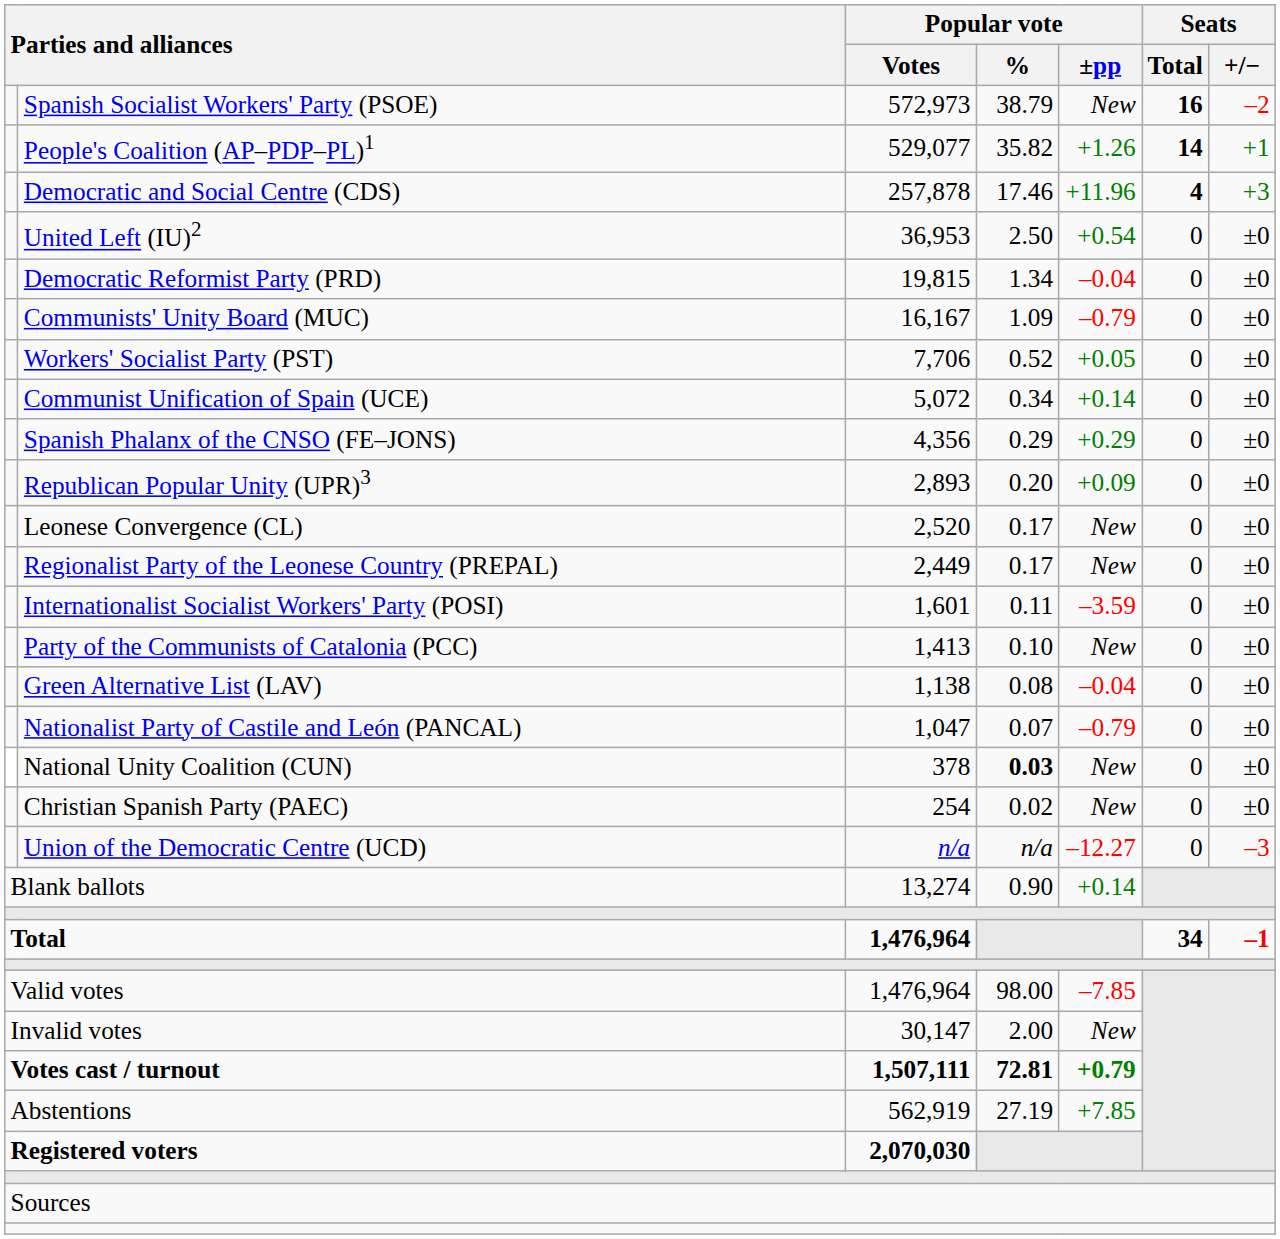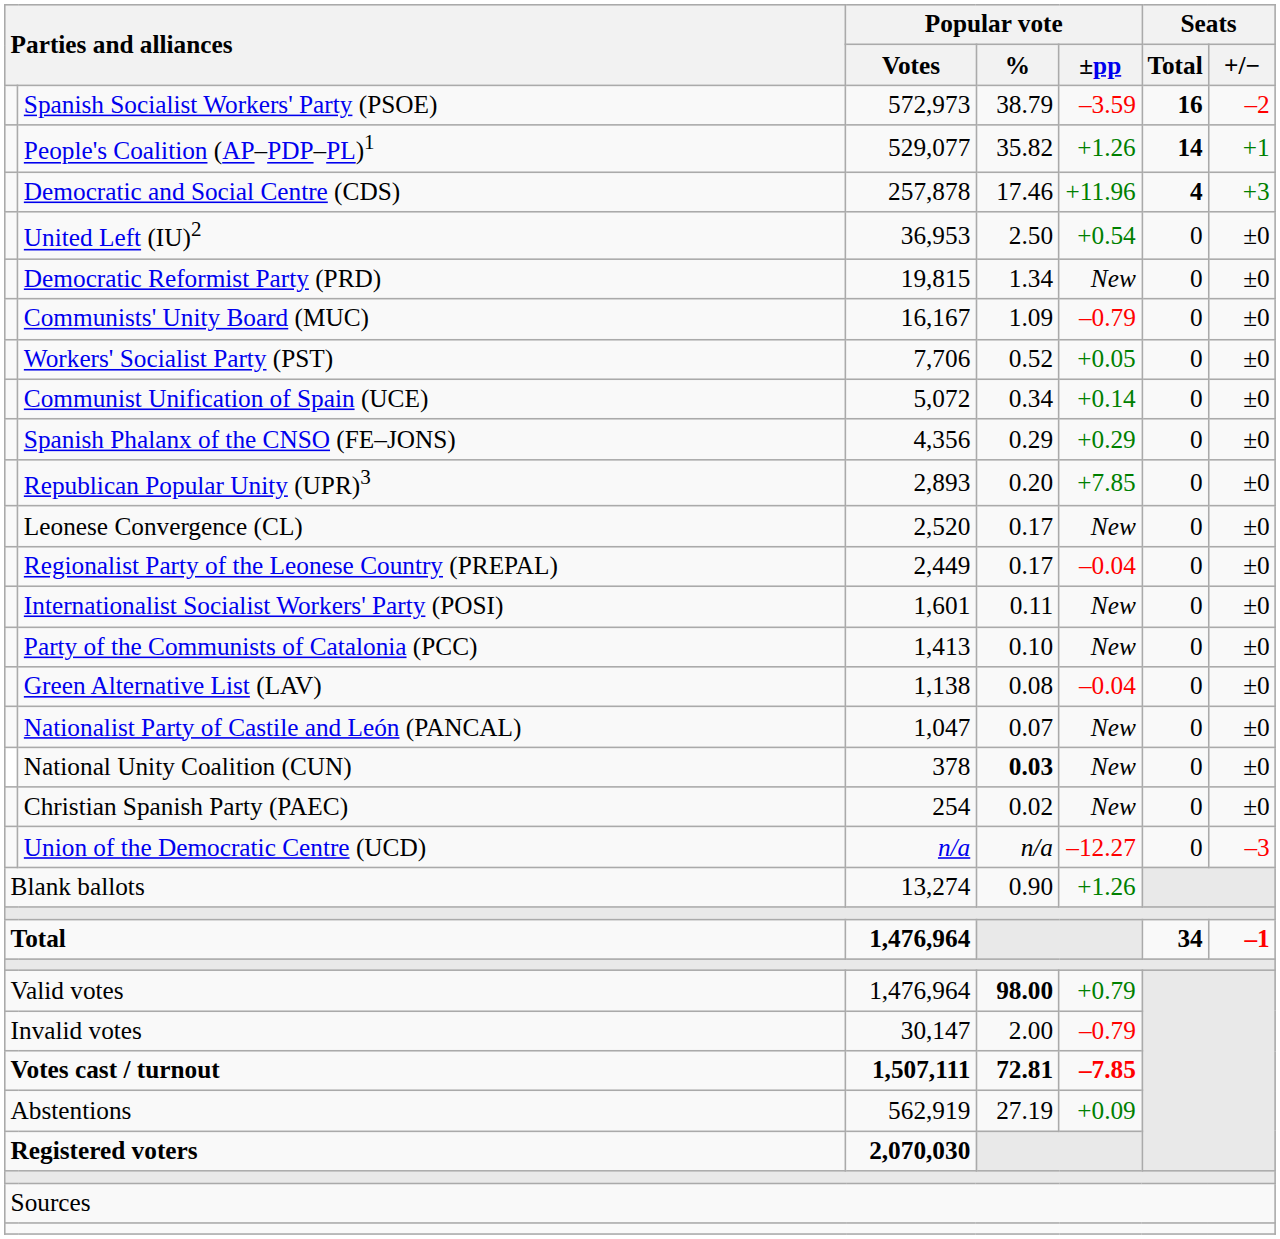(1113, 104) New -> (1107, 104) –3.59
(1107, 278) –0.04 -> (1113, 278) New
(1107, 482) +0.09 -> (1107, 482) +7.85
(1113, 566) New -> (1107, 566) –0.04
(1107, 606) –3.59 -> (1113, 606) New
(1107, 726) –0.79 -> (1113, 726) New
(1107, 887) +0.14 -> (1107, 887) +1.26
(1025, 990) normal -> (1025, 990) bold
(1107, 990) –7.85 -> (1107, 990) +0.79
(1113, 1030) New -> (1107, 1030) –0.79
(1106, 1070) +0.79 -> (1107, 1070) –7.85
(1107, 1110) +7.85 -> (1107, 1110) +0.09
